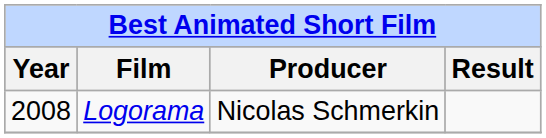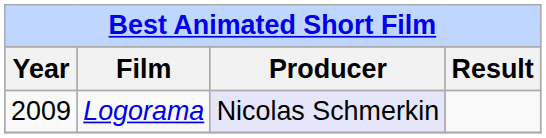(41, 111) 2008 -> (41, 111) 2009
(328, 111) no background -> (328, 111) lavender background
